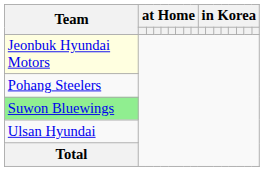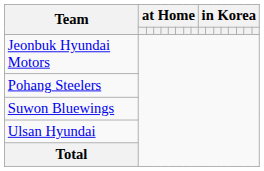(59, 54) lightyellow background -> (59, 54) no background
(61, 108) lightgreen background -> (61, 108) no background
